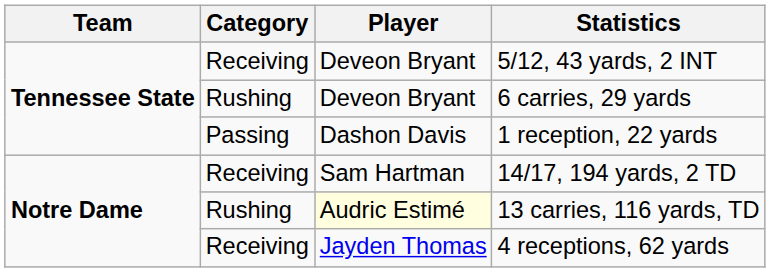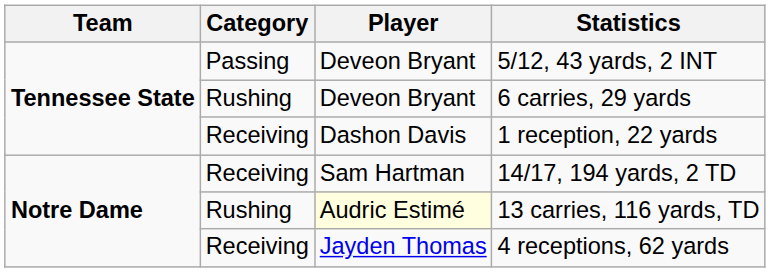(257, 60) Receiving -> (247, 60) Passing
(247, 135) Passing -> (257, 135) Receiving
